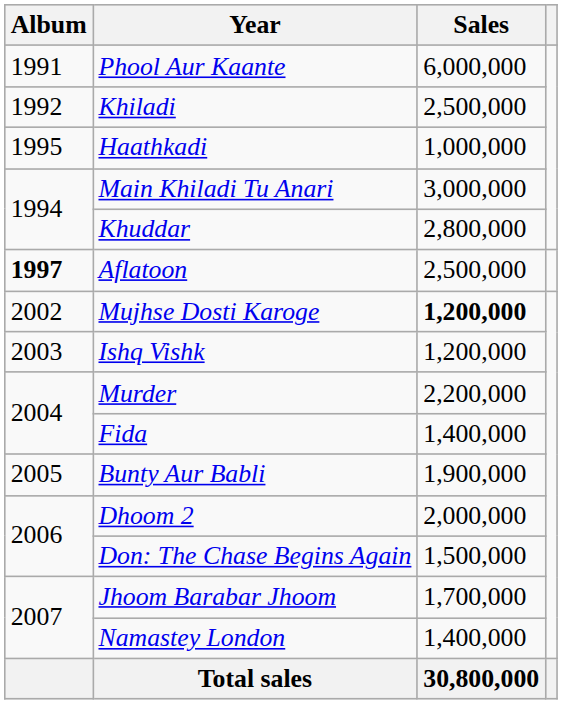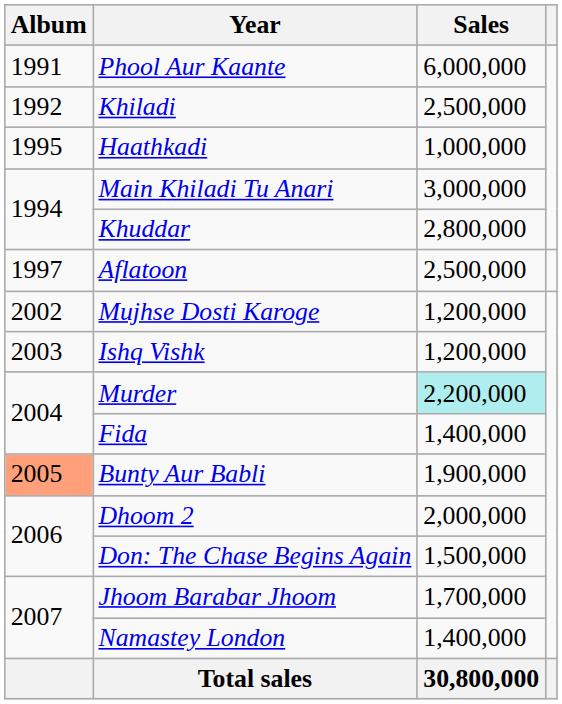(37, 270) bold -> (37, 270) normal
(475, 310) bold -> (475, 310) normal
(475, 392) no background -> (475, 392) paleturquoise background
(37, 474) no background -> (37, 474) lightsalmon background
